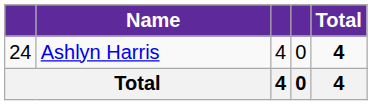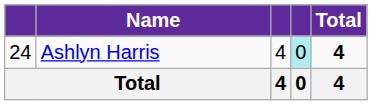(301, 52) no background -> (301, 52) paleturquoise background
